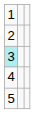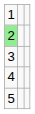(11, 35) no background -> (11, 35) lightgreen background
(11, 56) paleturquoise background -> (11, 56) no background
